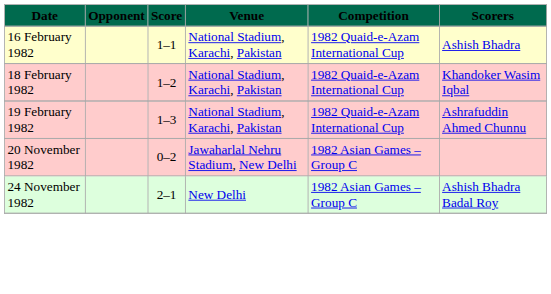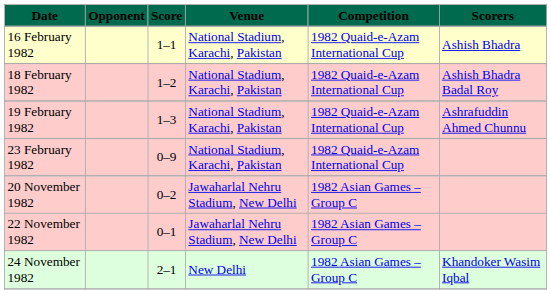(491, 82) Khandoker Wasim Iqbal -> (481, 82) Ashish Bhadra Badal Roy
+ row: (40, 157)
+ row: (44, 232)
(481, 195) Ashish Bhadra Badal Roy -> (491, 270) Khandoker Wasim Iqbal
